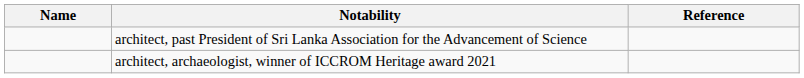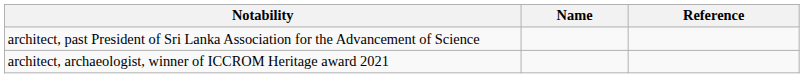columns swapped: (58, 15) <-> (370, 15)
